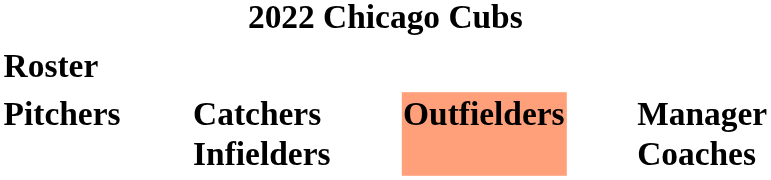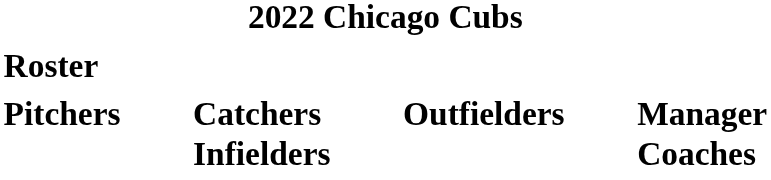(484, 113) lightsalmon background -> (484, 113) no background
